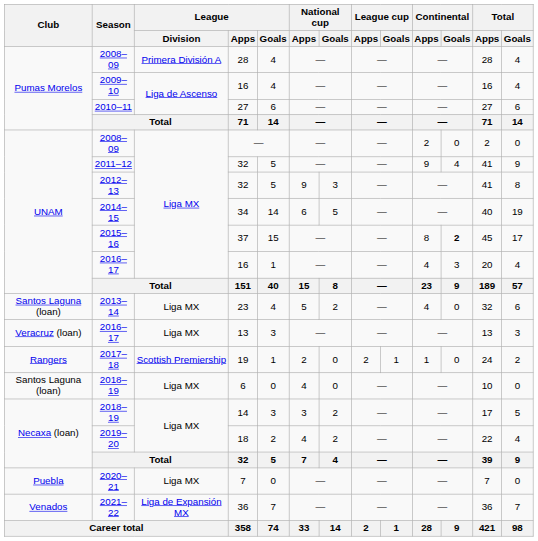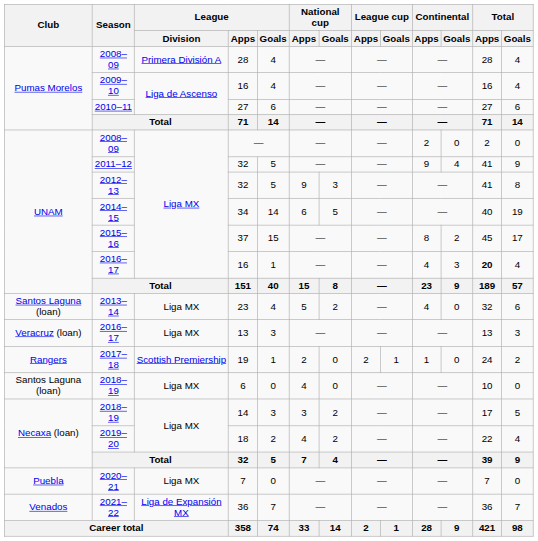(457, 238) bold -> (457, 238) normal
(487, 264) normal -> (487, 264) bold
